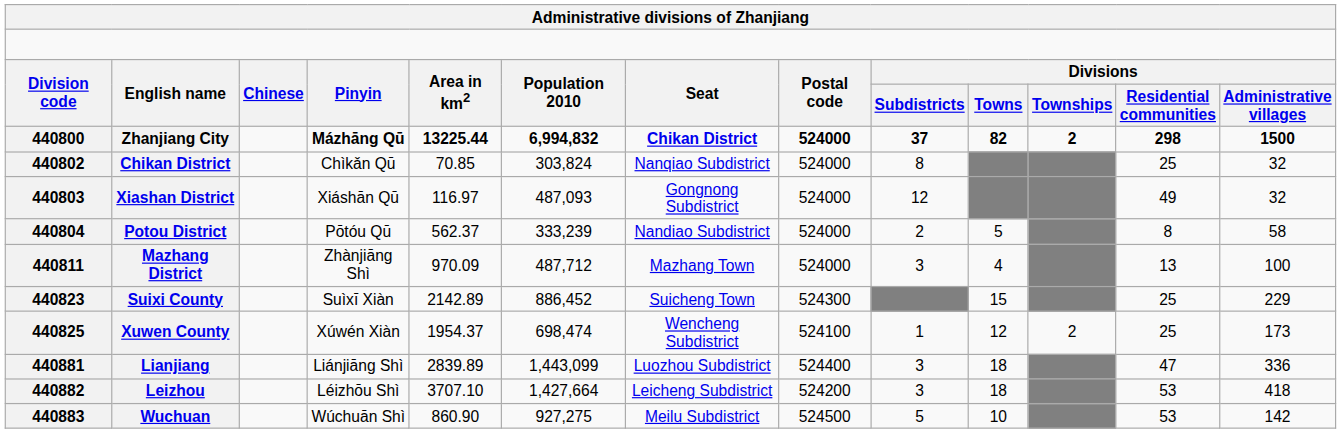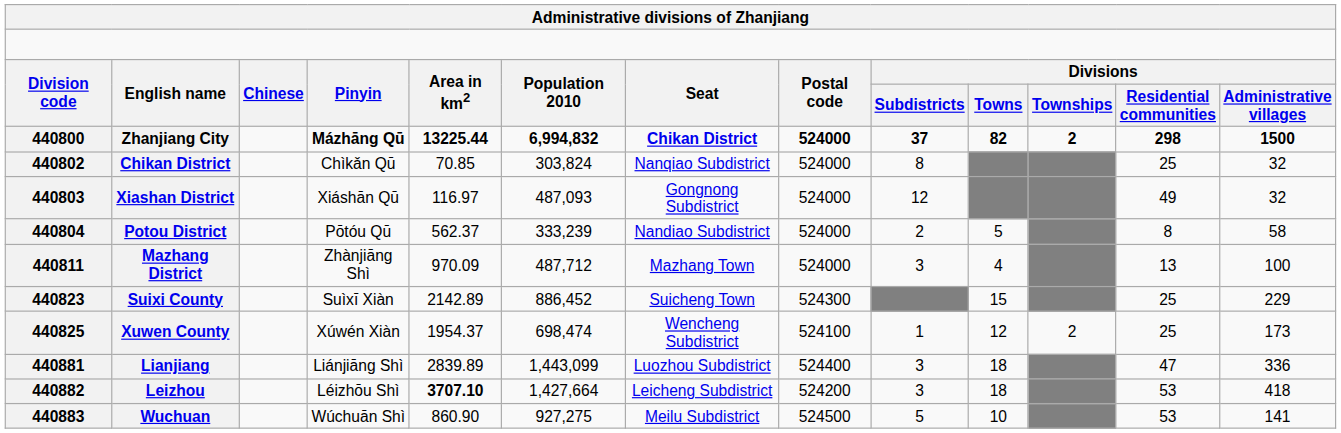(455, 392) normal -> (455, 392) bold
(1277, 416) 142 -> (1277, 416) 141
